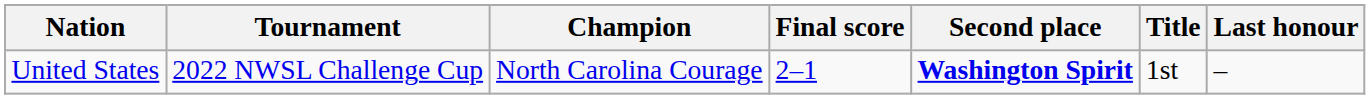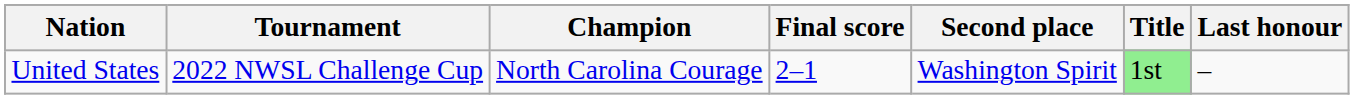(1025, 71) bold -> (1017, 71) normal
(1162, 71) no background -> (1146, 71) lightgreen background
